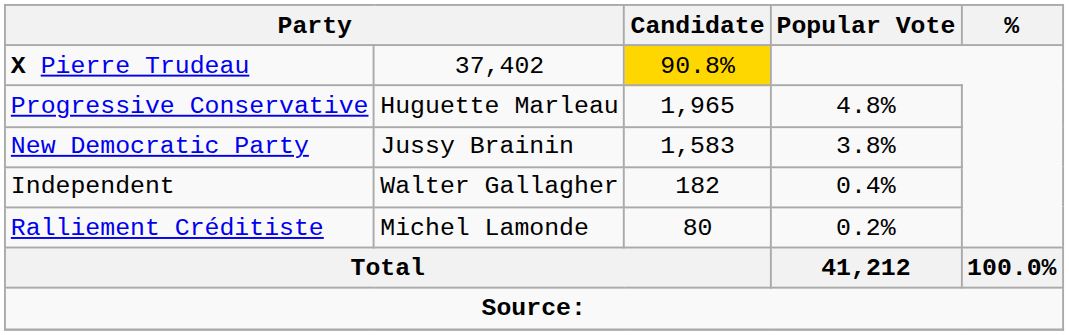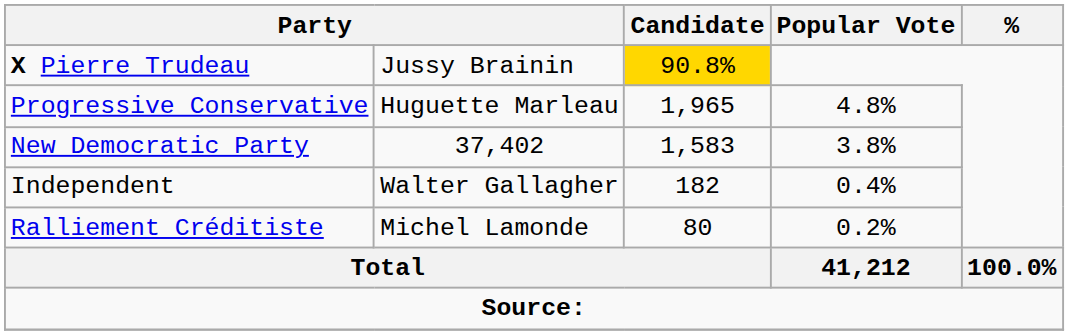(499, 66) 37,402 -> (477, 66) Jussy Brainin
(477, 147) Jussy Brainin -> (499, 147) 37,402
